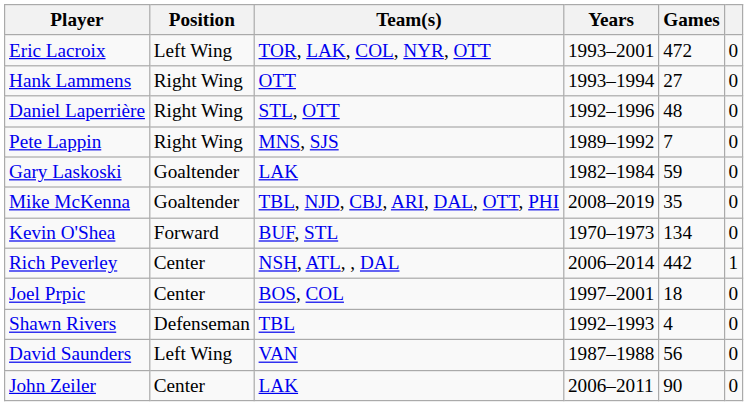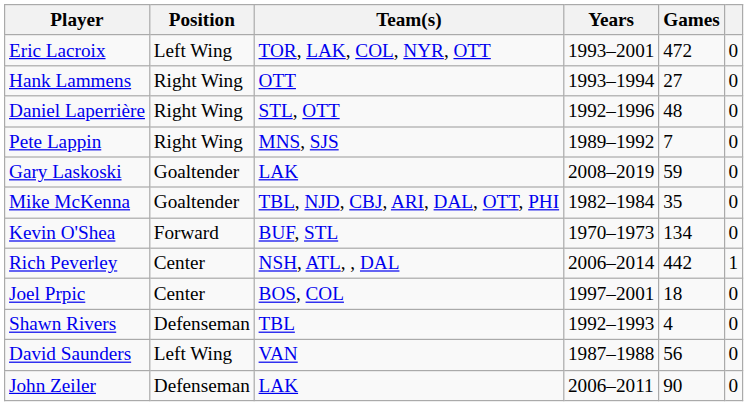(611, 171) 1982–1984 -> (611, 171) 2008–2019
(611, 202) 2008–2019 -> (611, 202) 1982–1984
(179, 385) Center -> (202, 385) Defenseman
